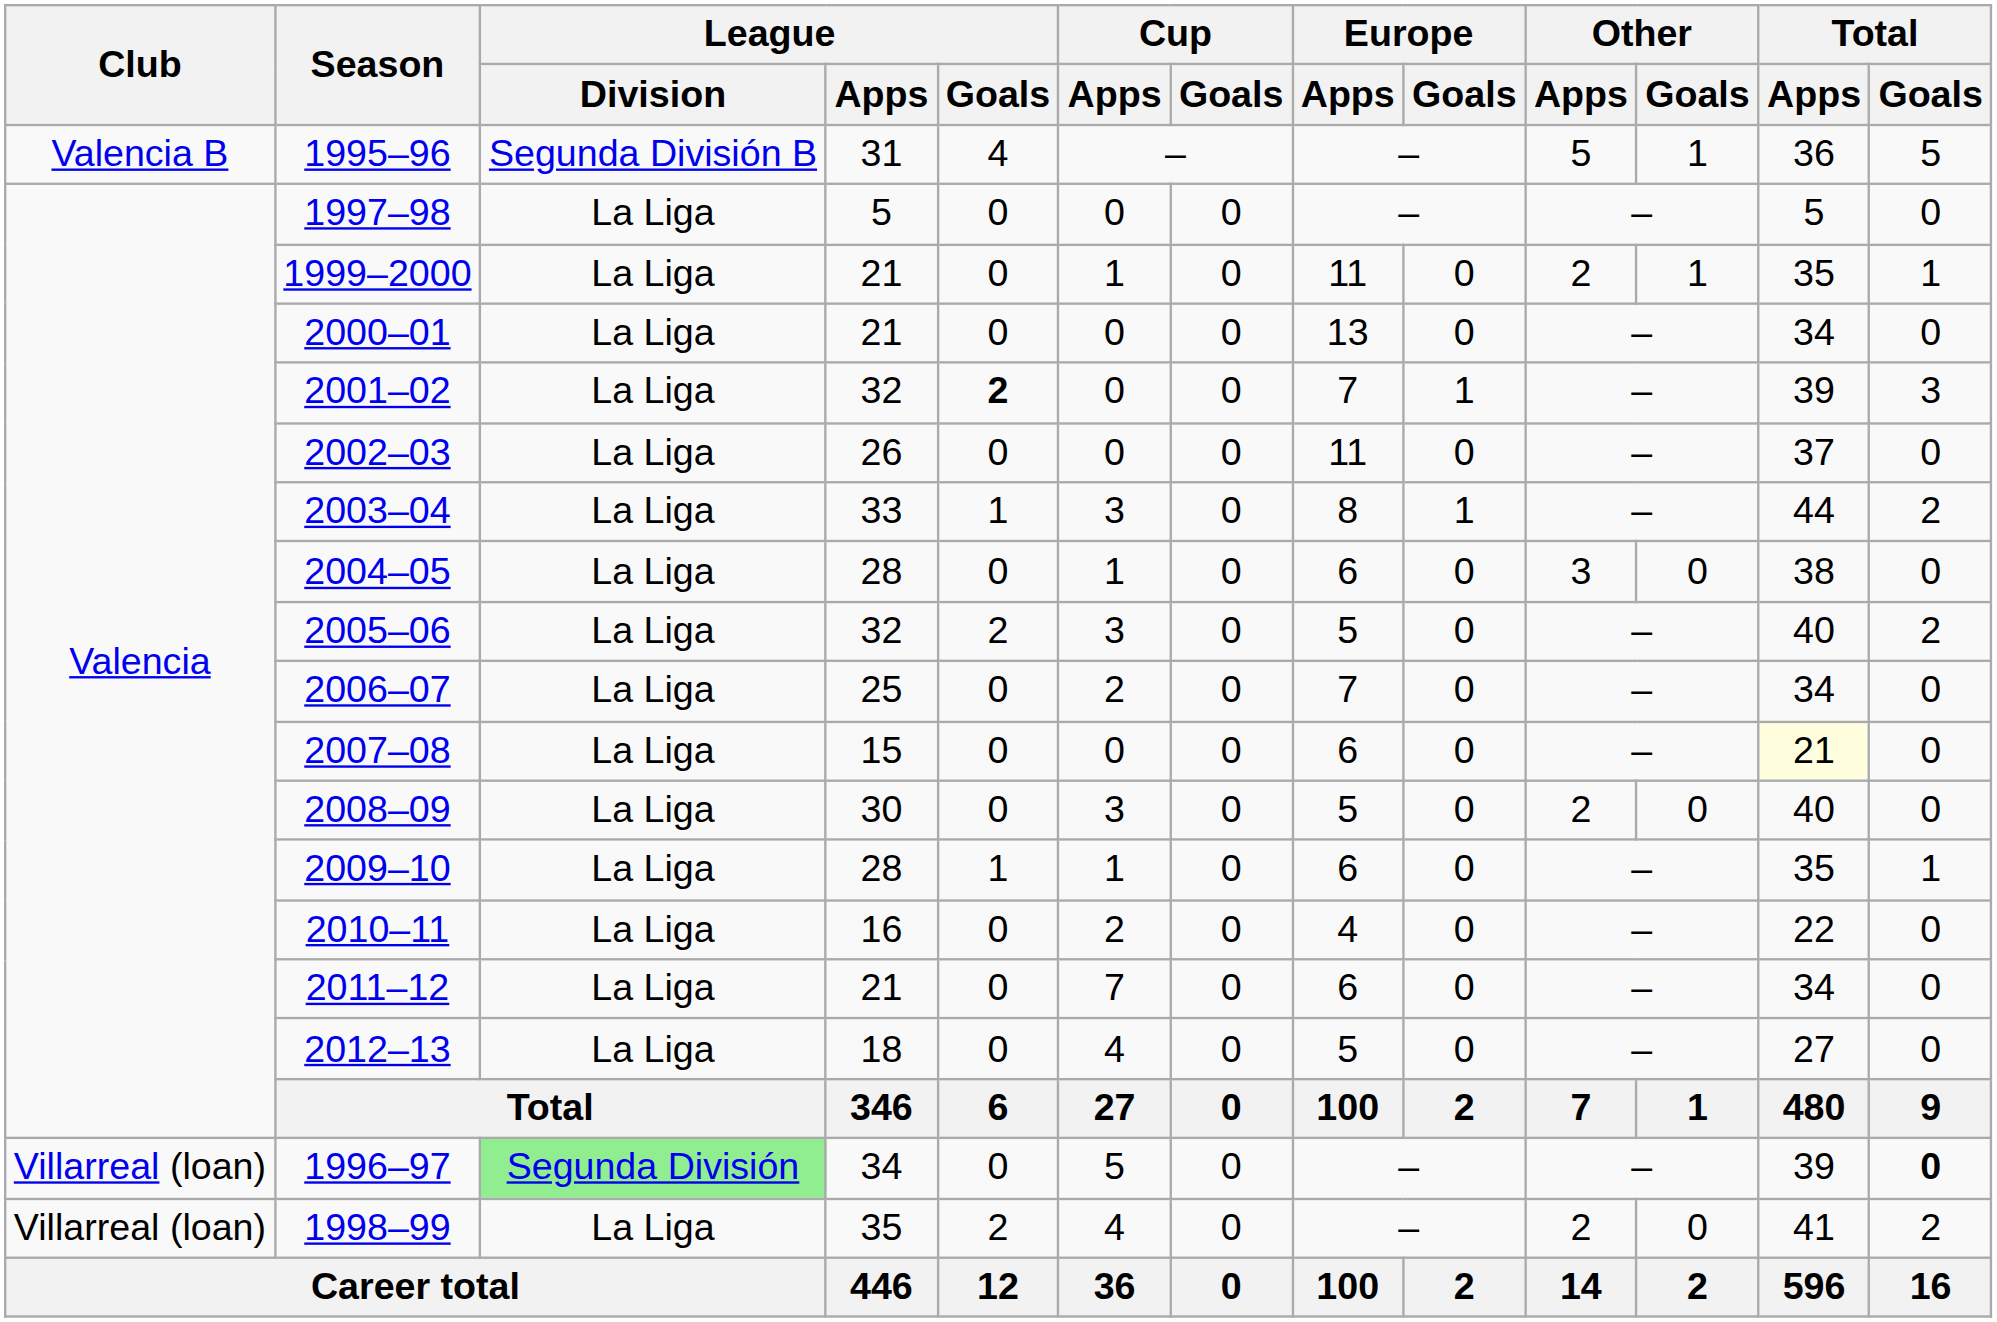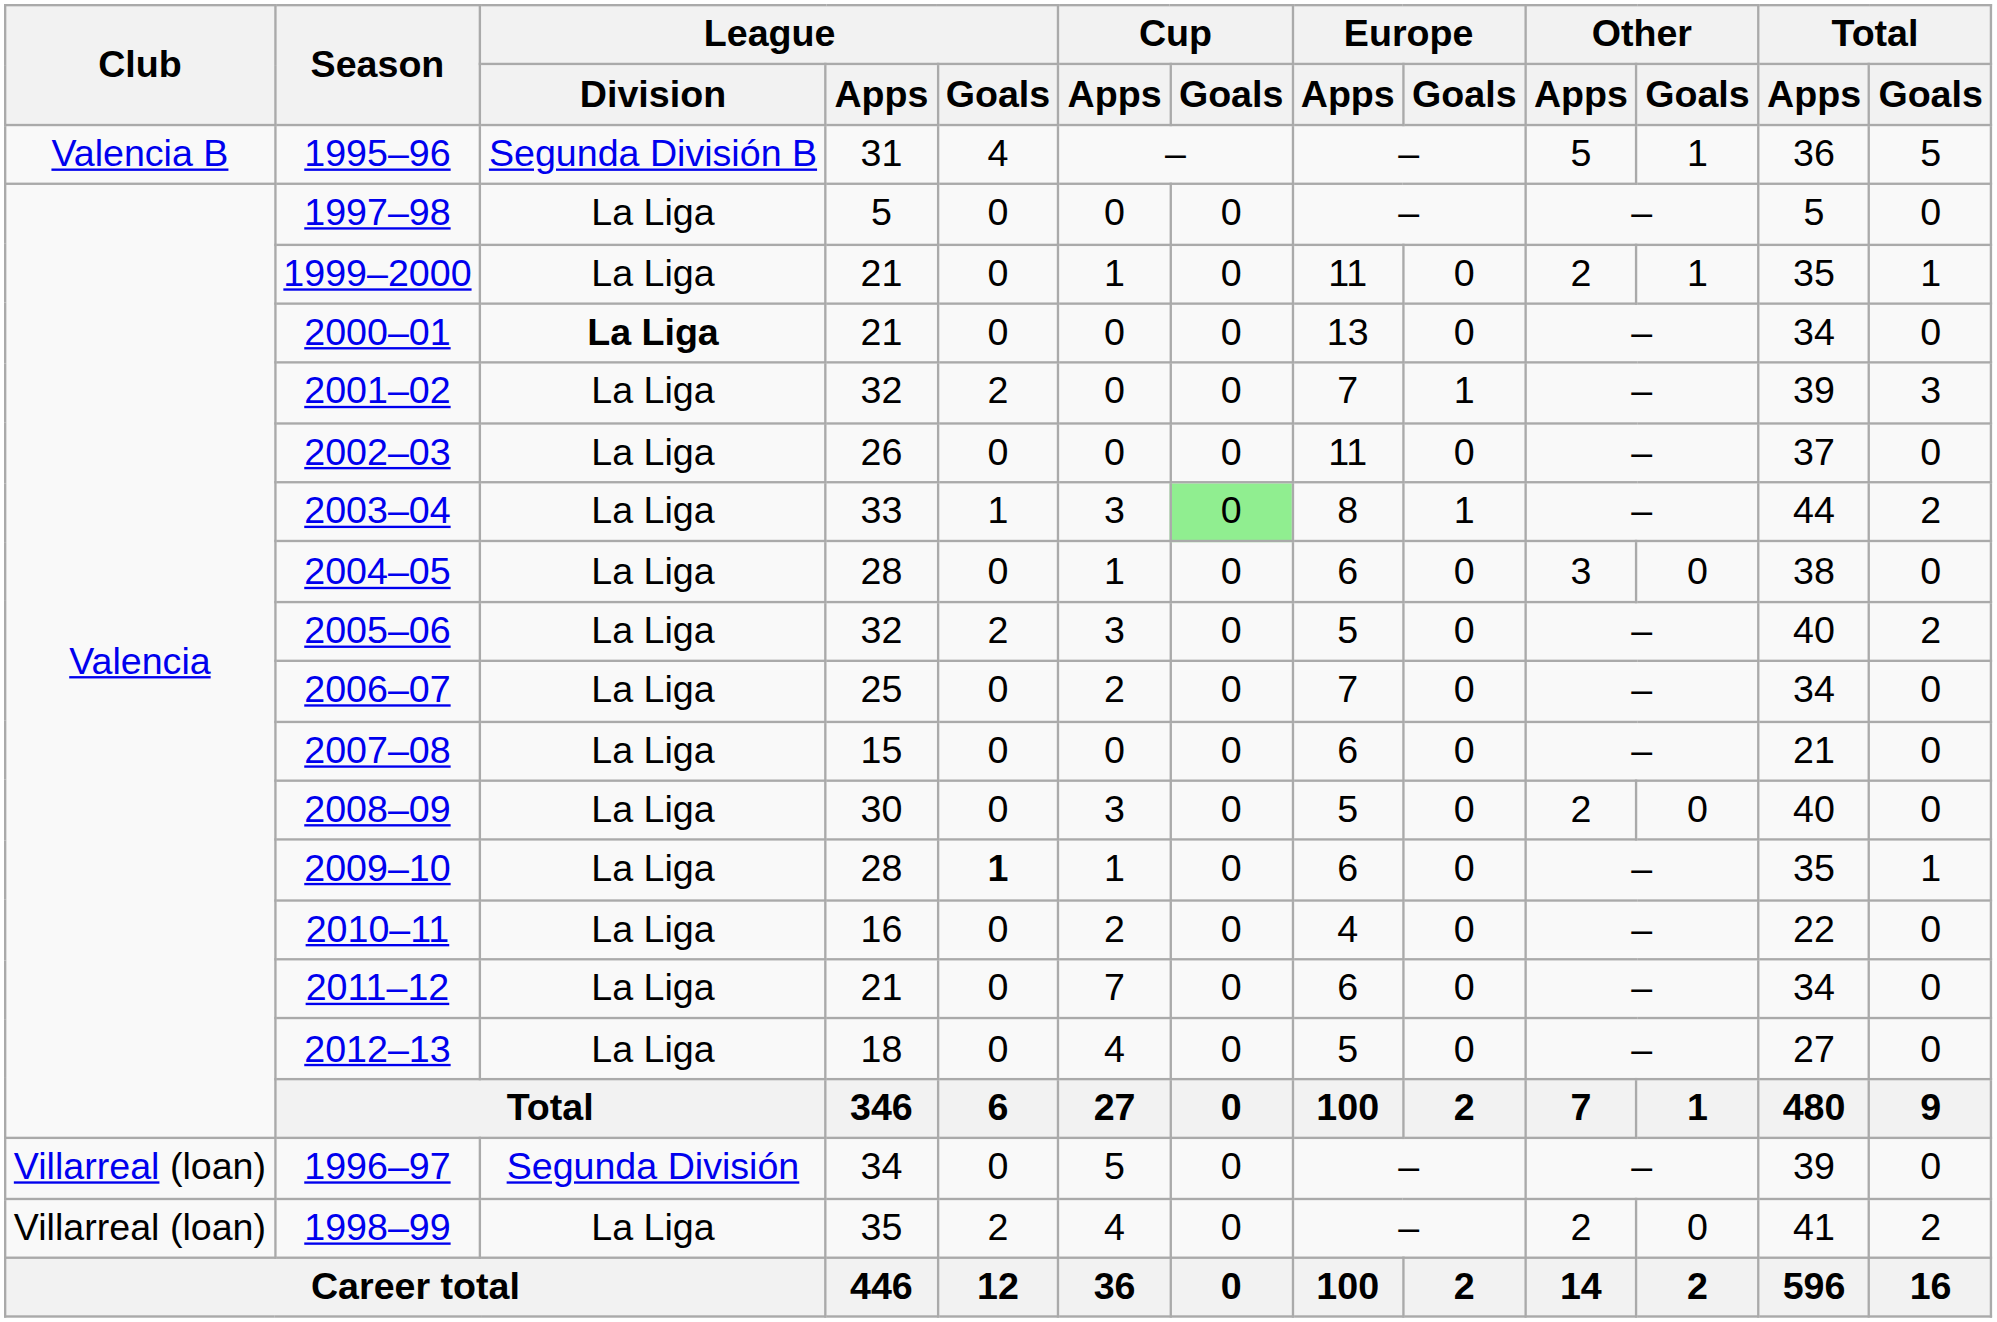(653, 332) normal -> (653, 332) bold
(998, 392) bold -> (998, 392) normal
(1231, 511) no background -> (1231, 511) lightgreen background
(1814, 749) lightyellow background -> (1814, 749) no background
(998, 869) normal -> (998, 869) bold
(653, 1167) lightgreen background -> (653, 1167) no background
(1931, 1167) bold -> (1931, 1167) normal
